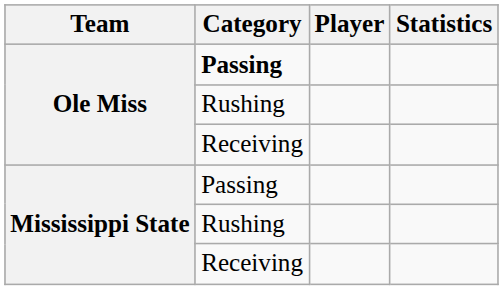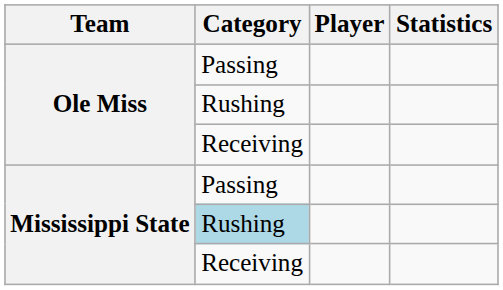(242, 64) bold -> (240, 64) normal
(243, 223) no background -> (243, 223) lightblue background
